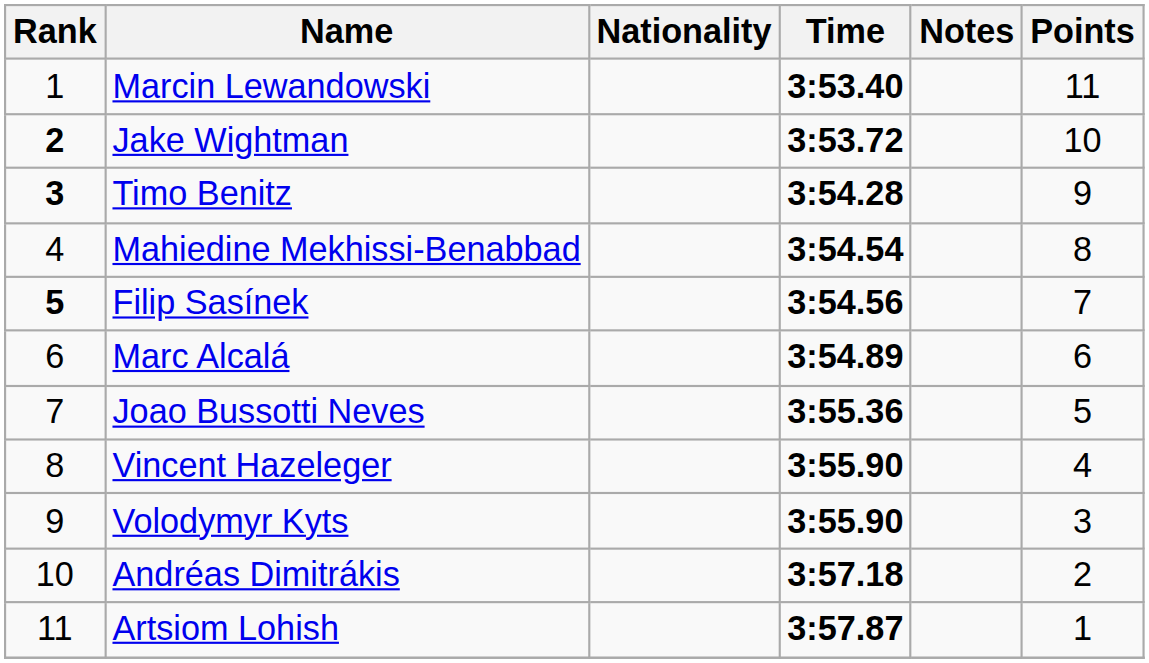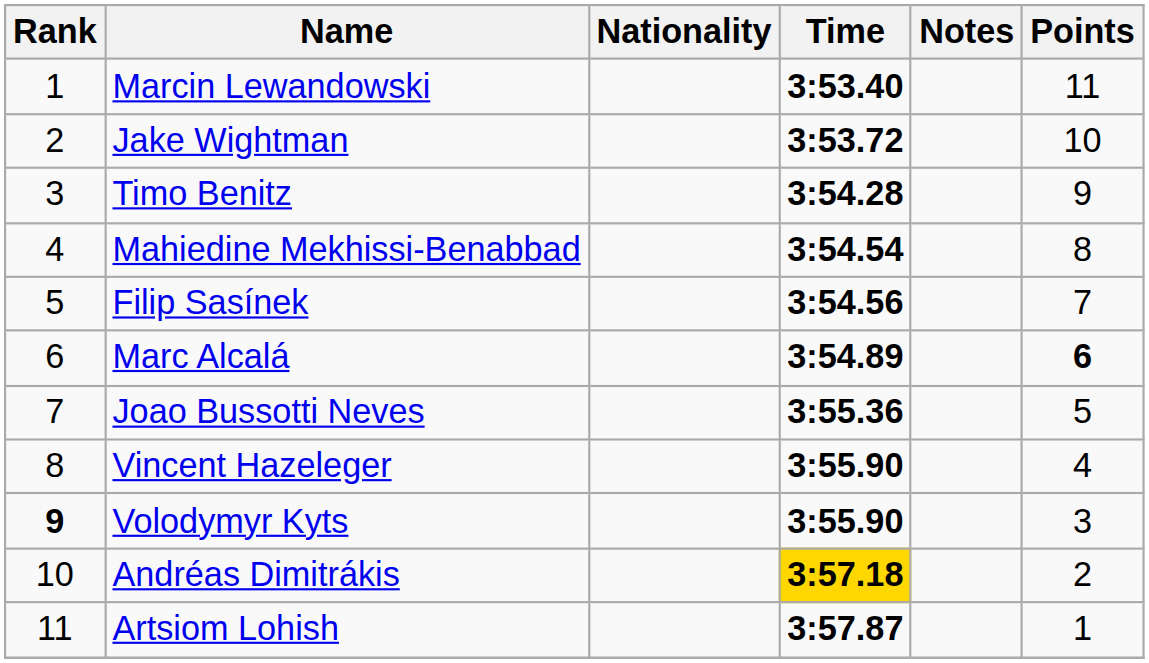(55, 140) bold -> (55, 140) normal
(55, 194) bold -> (55, 194) normal
(55, 303) bold -> (55, 303) normal
(1082, 357) normal -> (1082, 357) bold
(55, 520) normal -> (55, 520) bold
(845, 574) no background -> (845, 574) gold background
